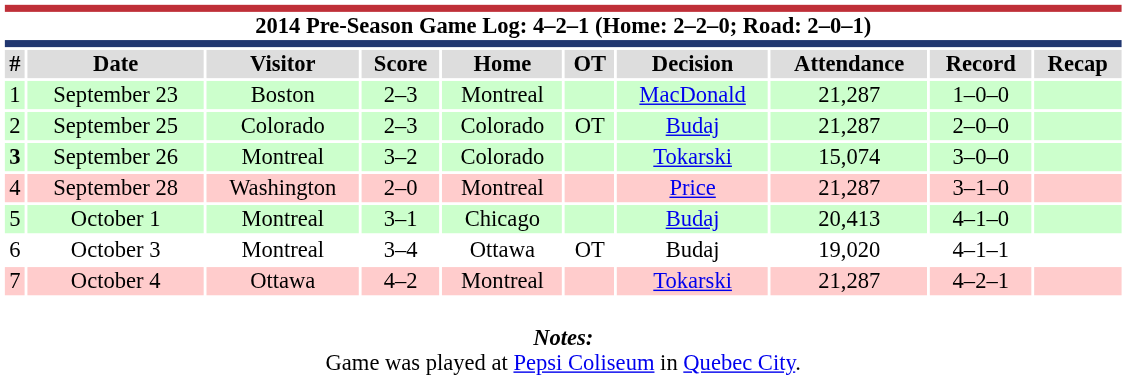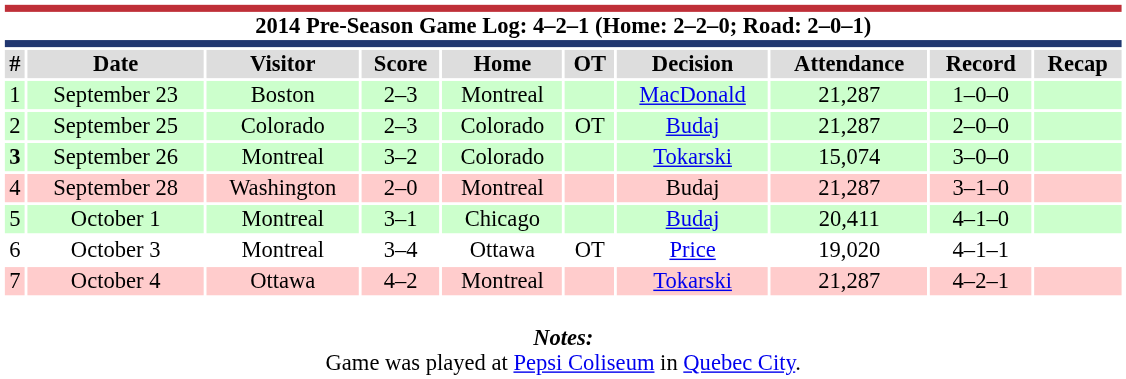(693, 187) Price -> (693, 187) Budaj
(849, 218) 20,413 -> (849, 218) 20,411
(693, 249) Budaj -> (693, 249) Price
